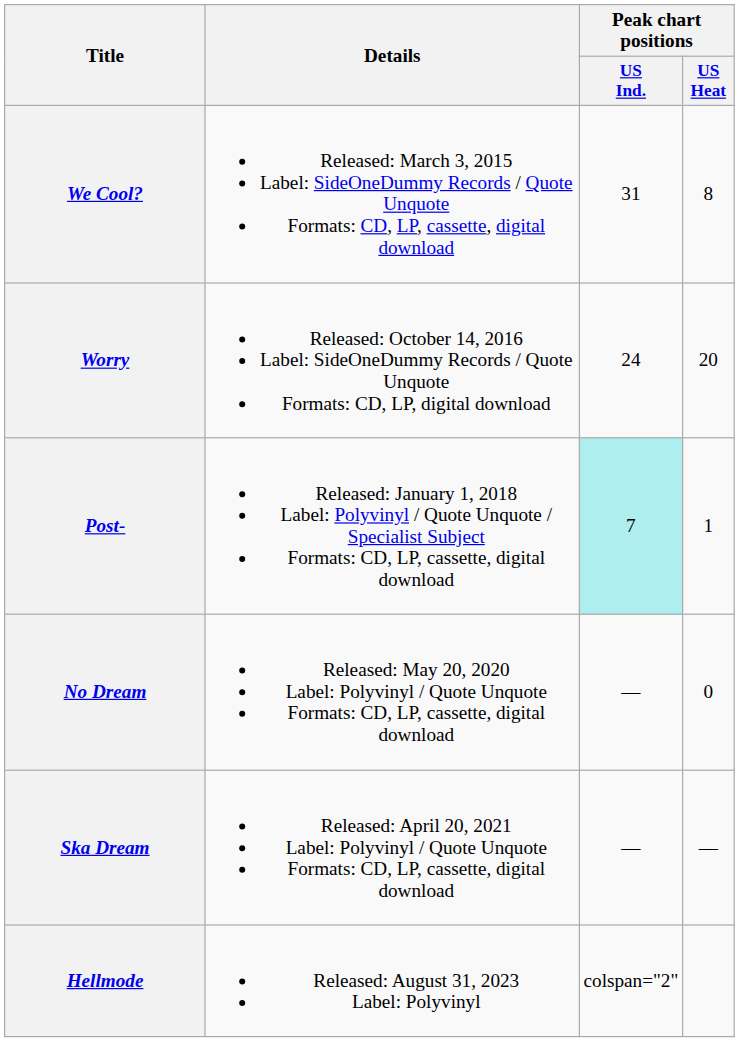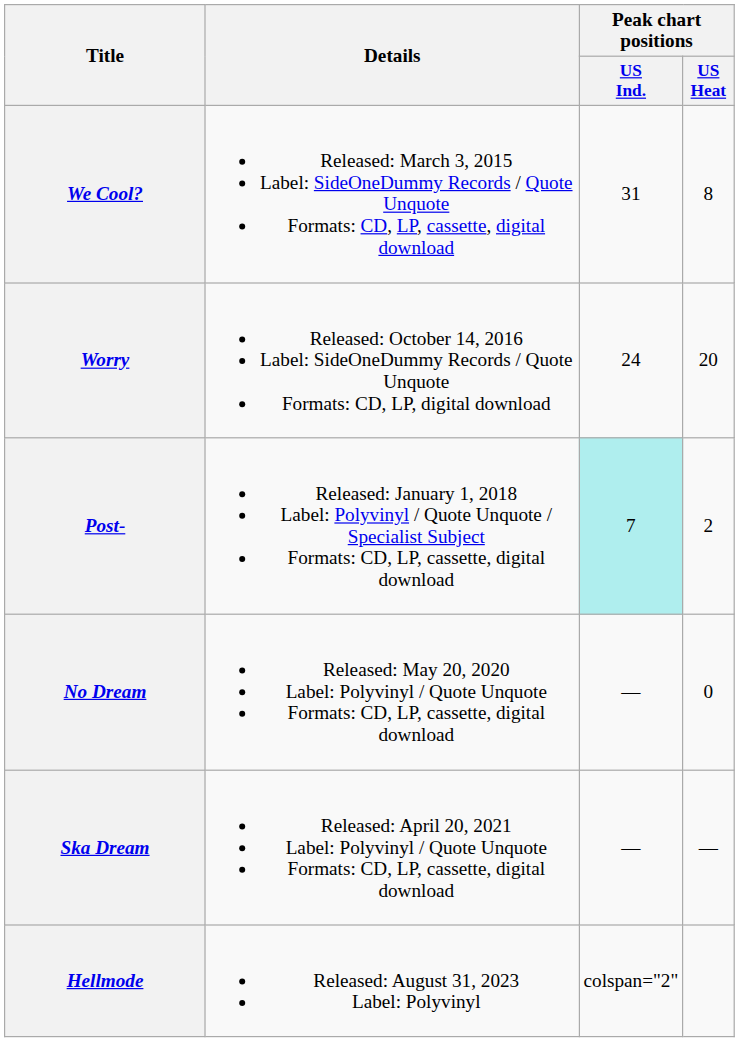(708, 525) 1 -> (708, 525) 2
